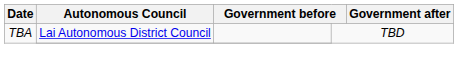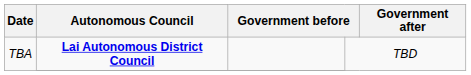(125, 33) normal -> (132, 53) bold
